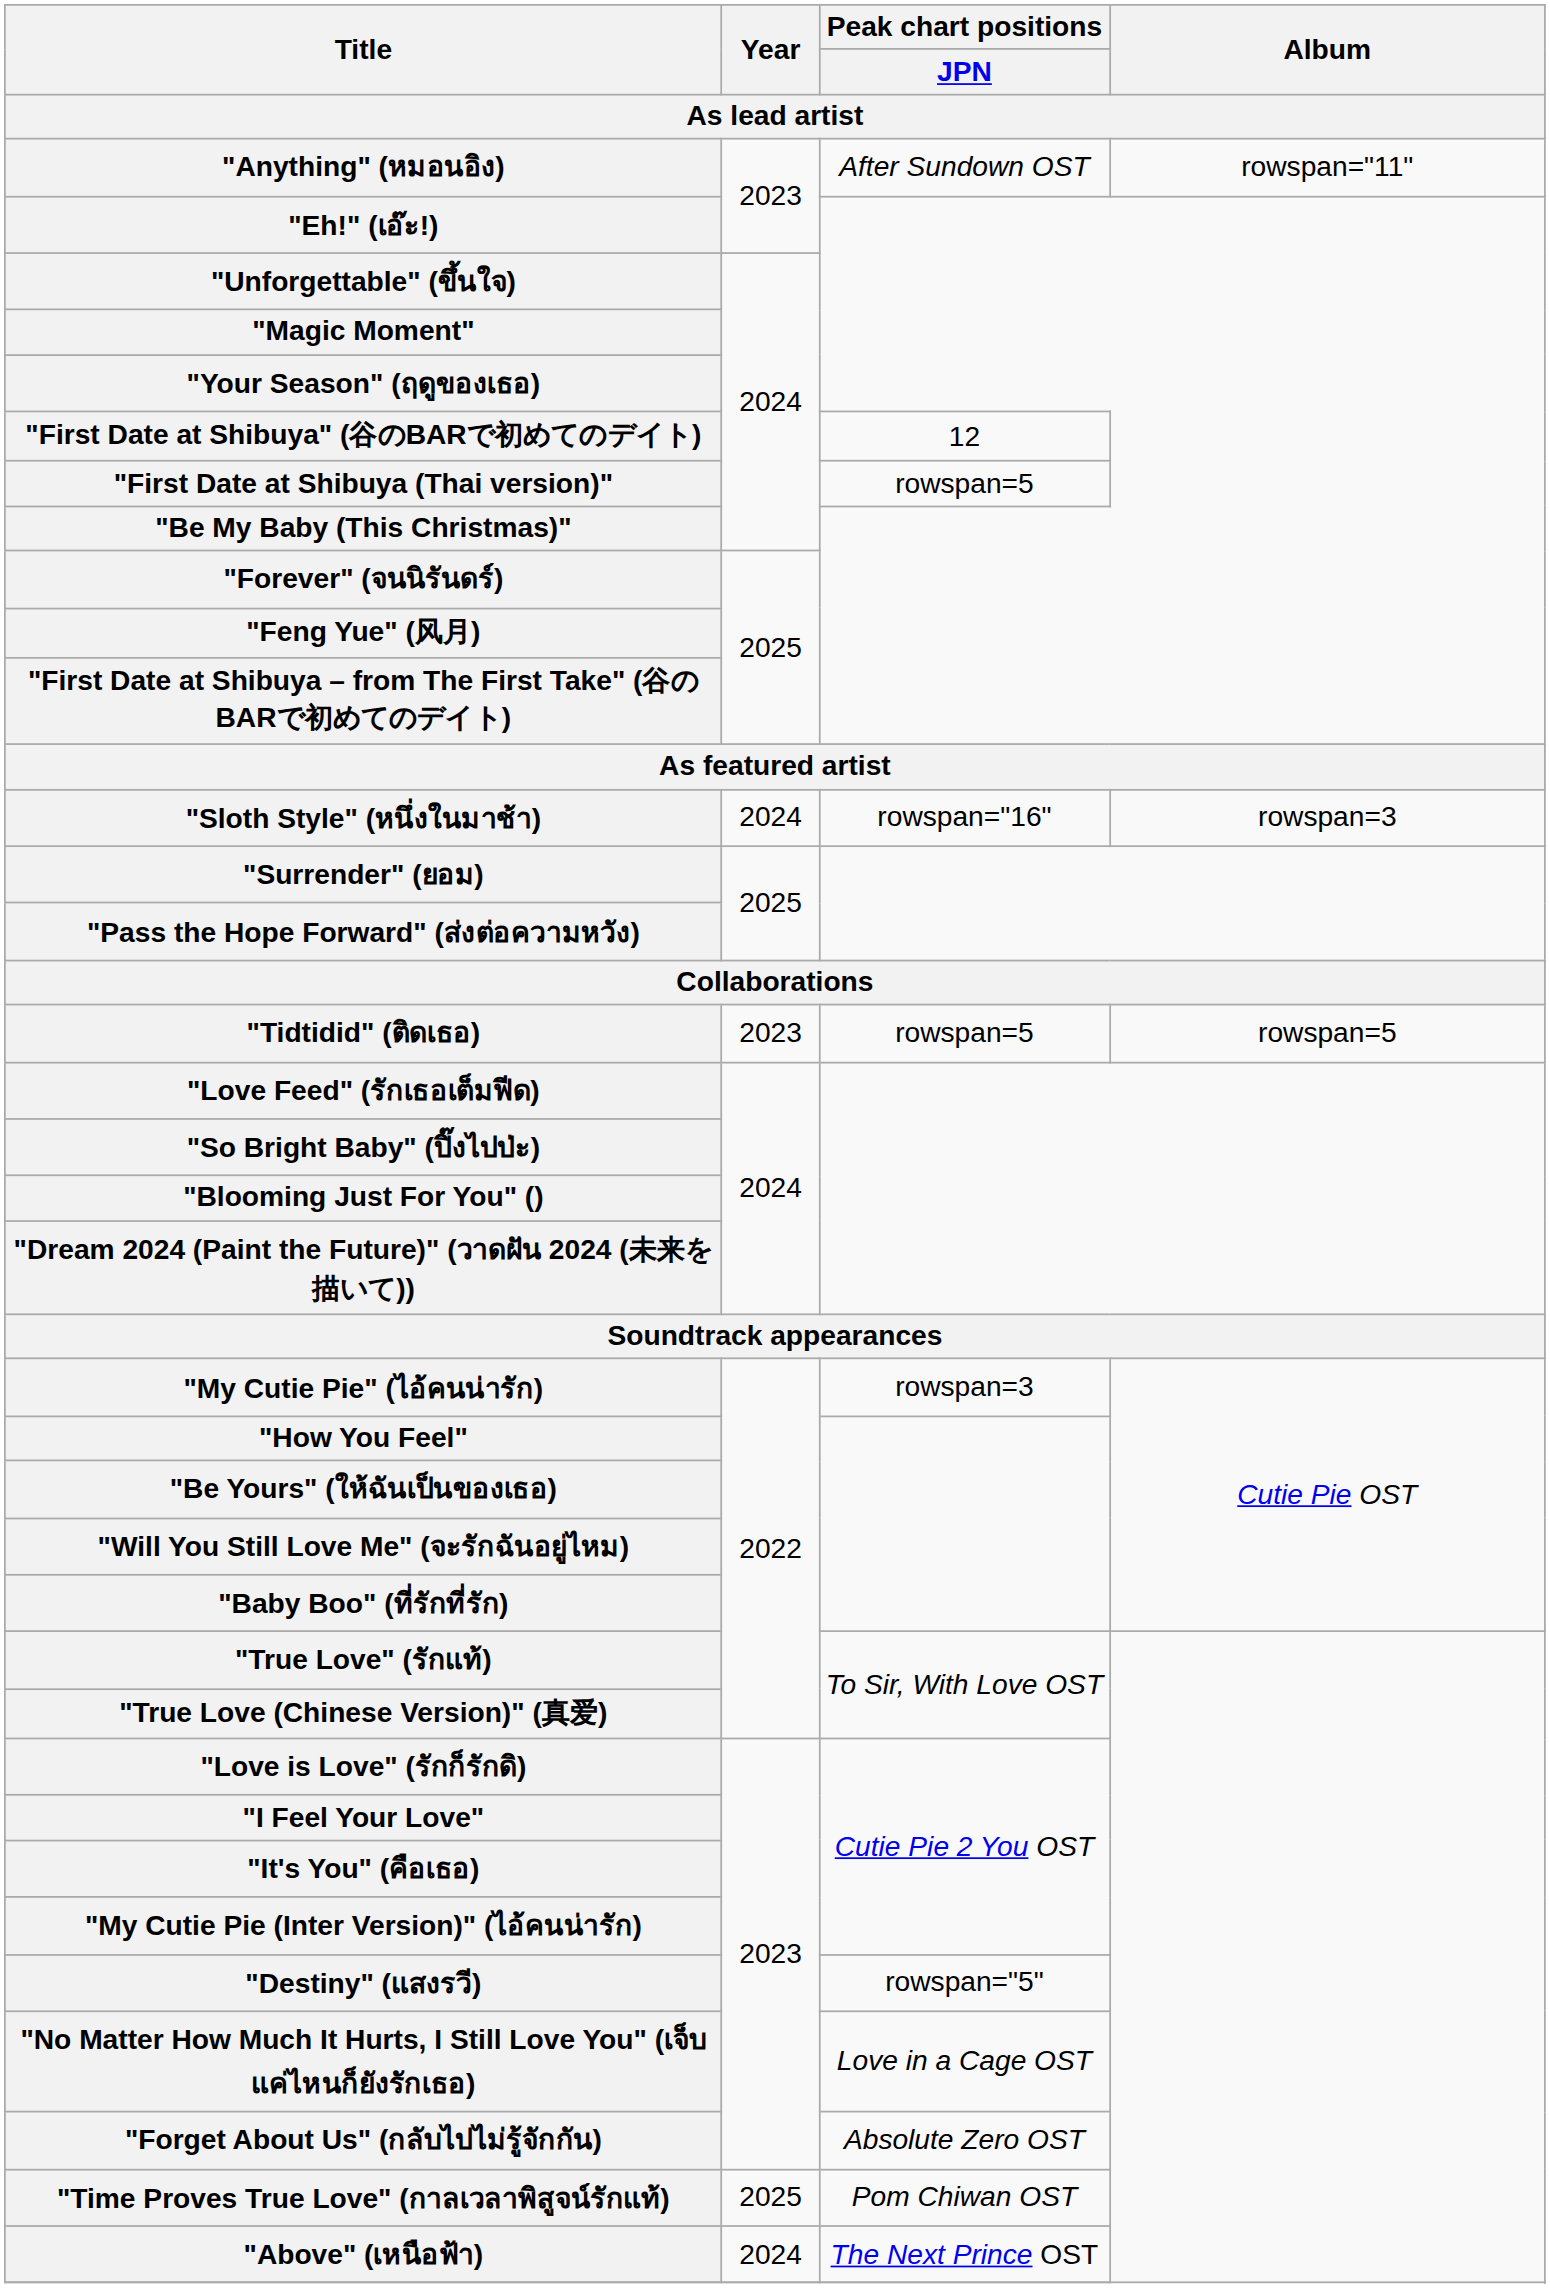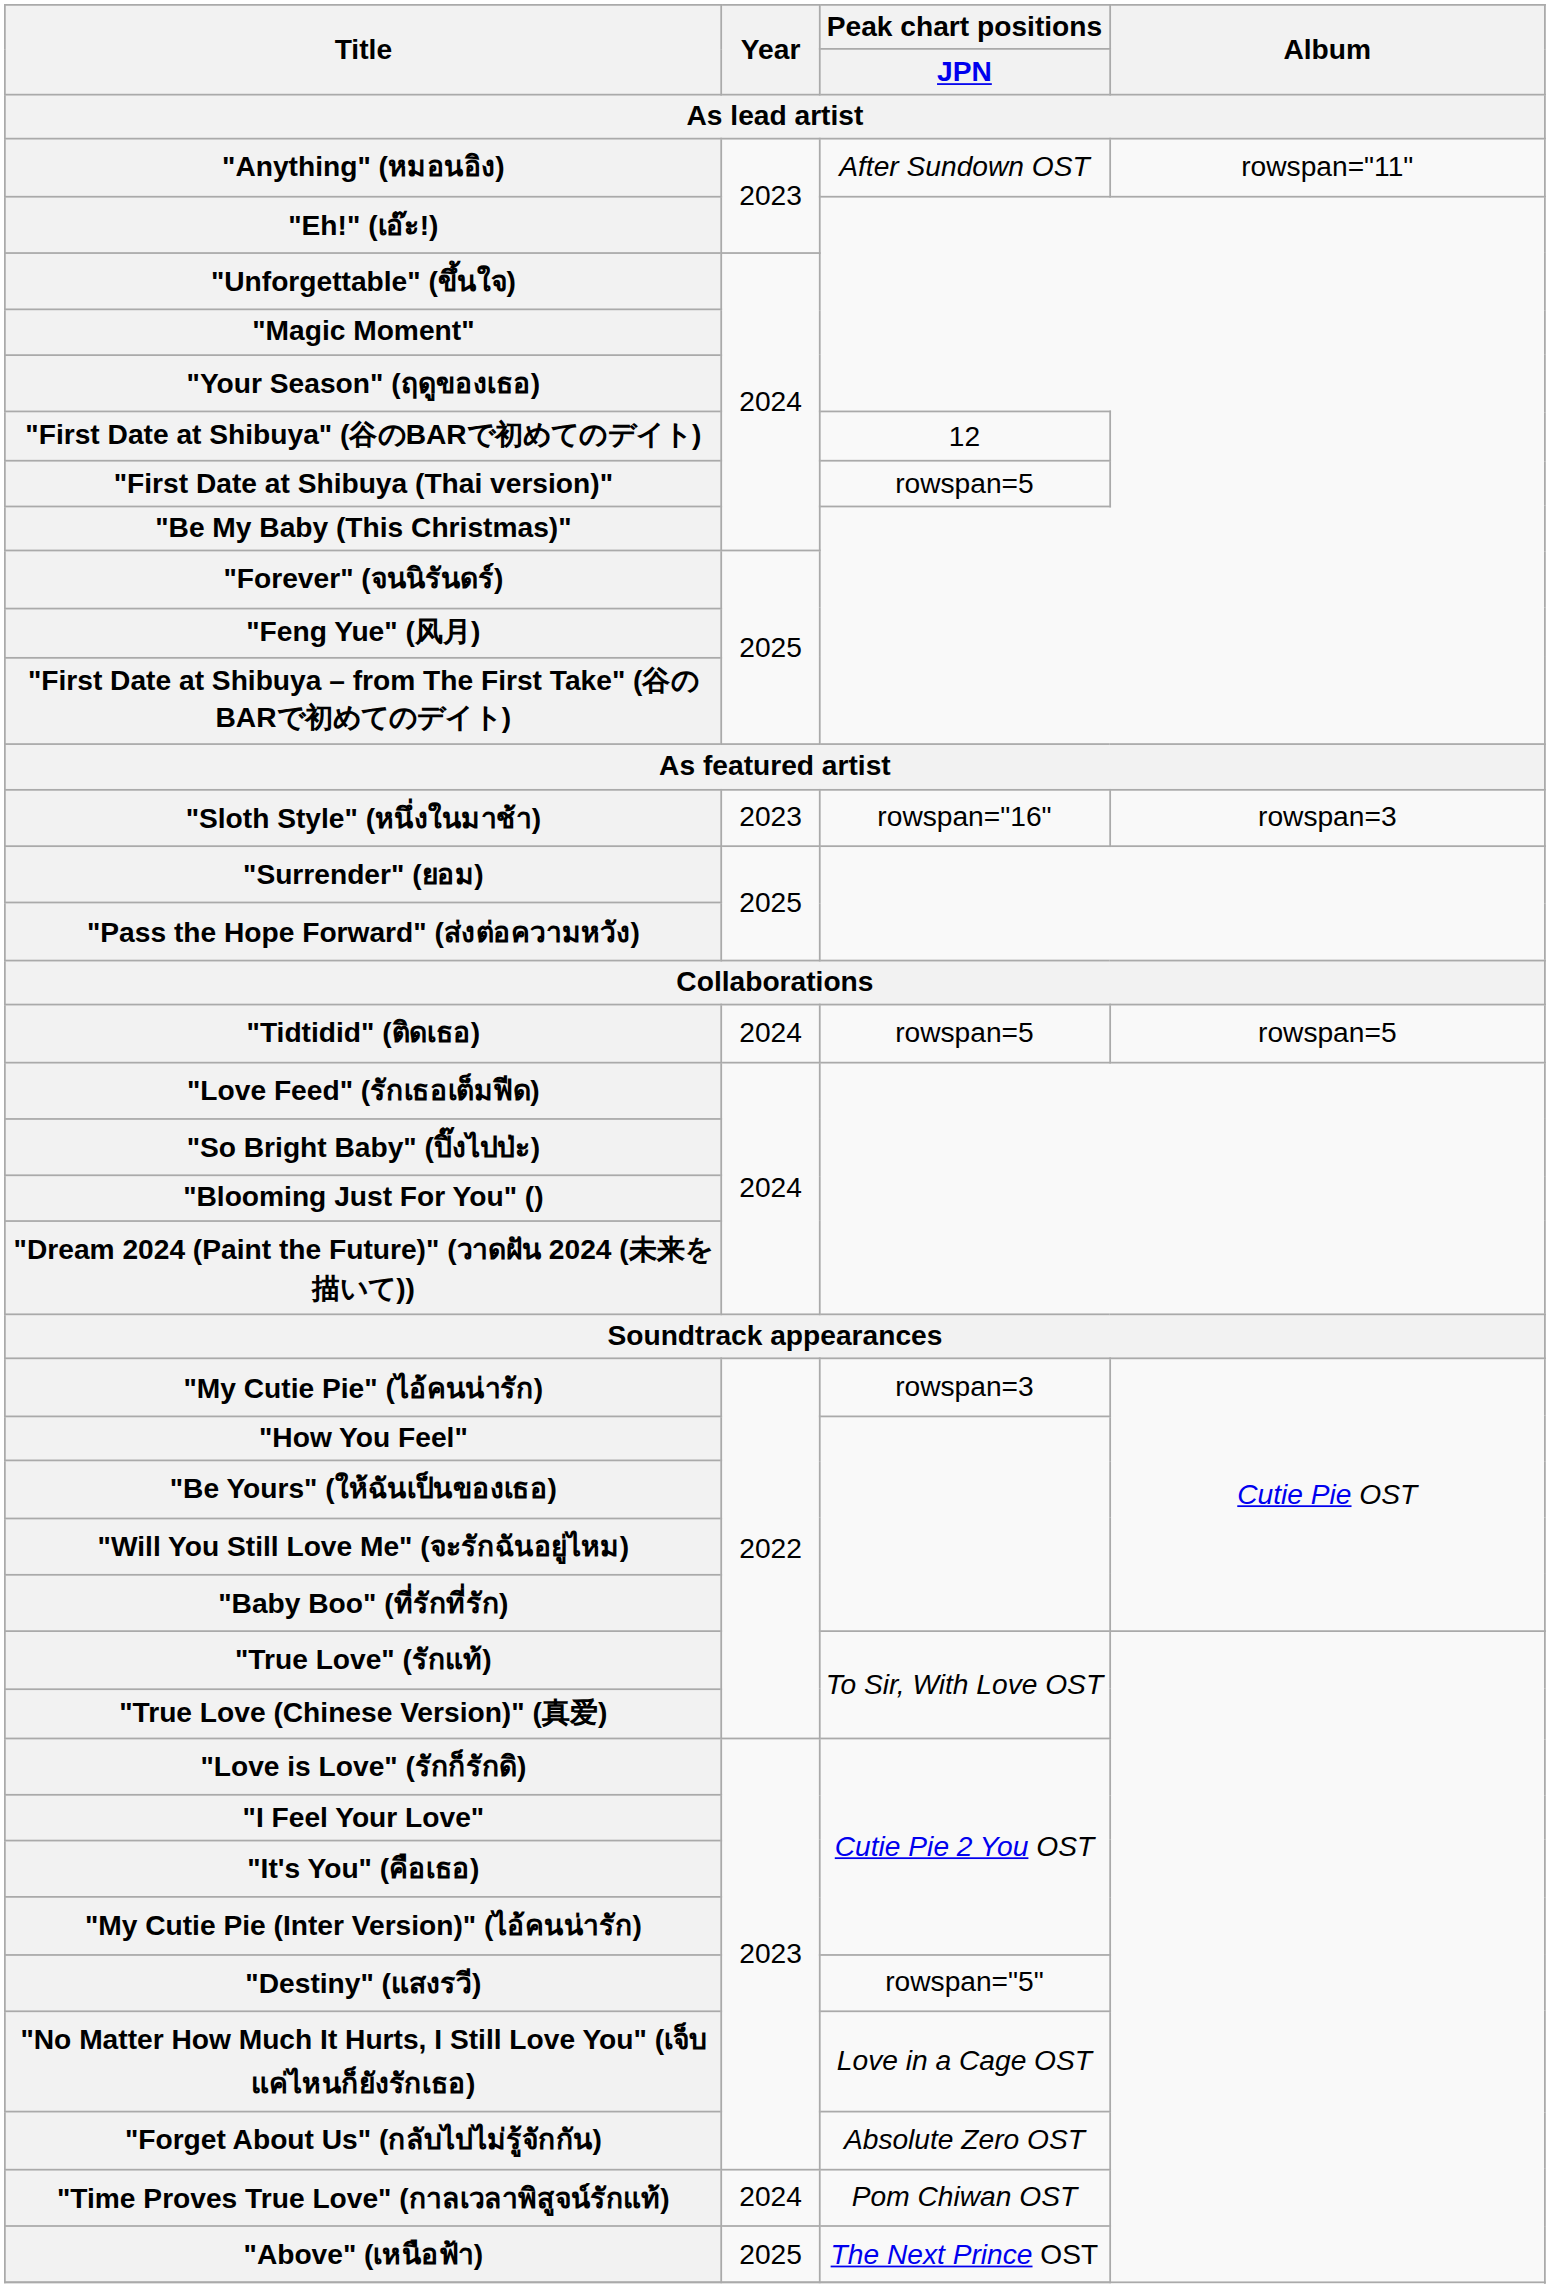(771, 817) 2024 -> (771, 817) 2023
(771, 1032) 2023 -> (771, 1032) 2024
(771, 2197) 2025 -> (771, 2197) 2024
(771, 2254) 2024 -> (771, 2254) 2025
